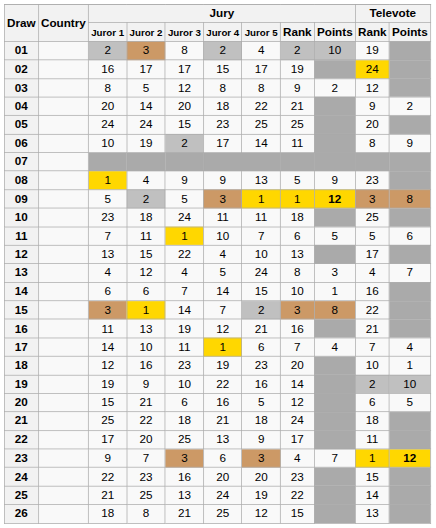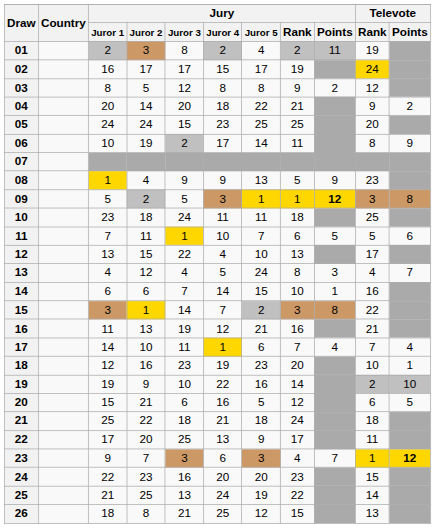(335, 50) 10 -> (335, 50) 11
